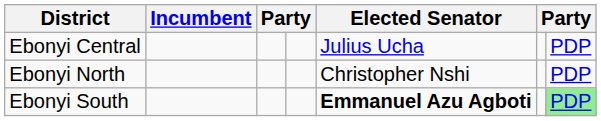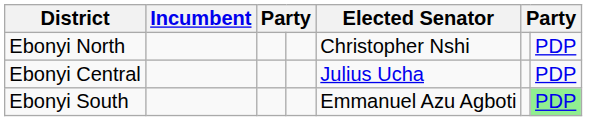rows swapped: (67, 74) <-> (75, 46)
(426, 101) bold -> (418, 101) normal
